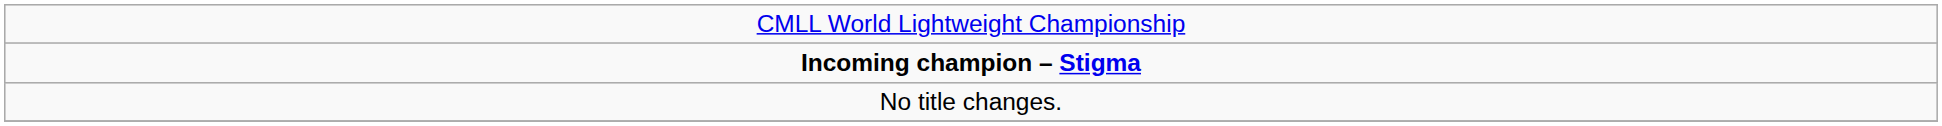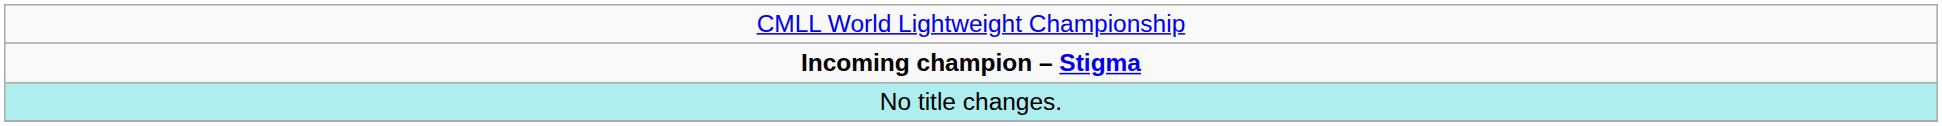(971, 101) no background -> (971, 101) paleturquoise background
